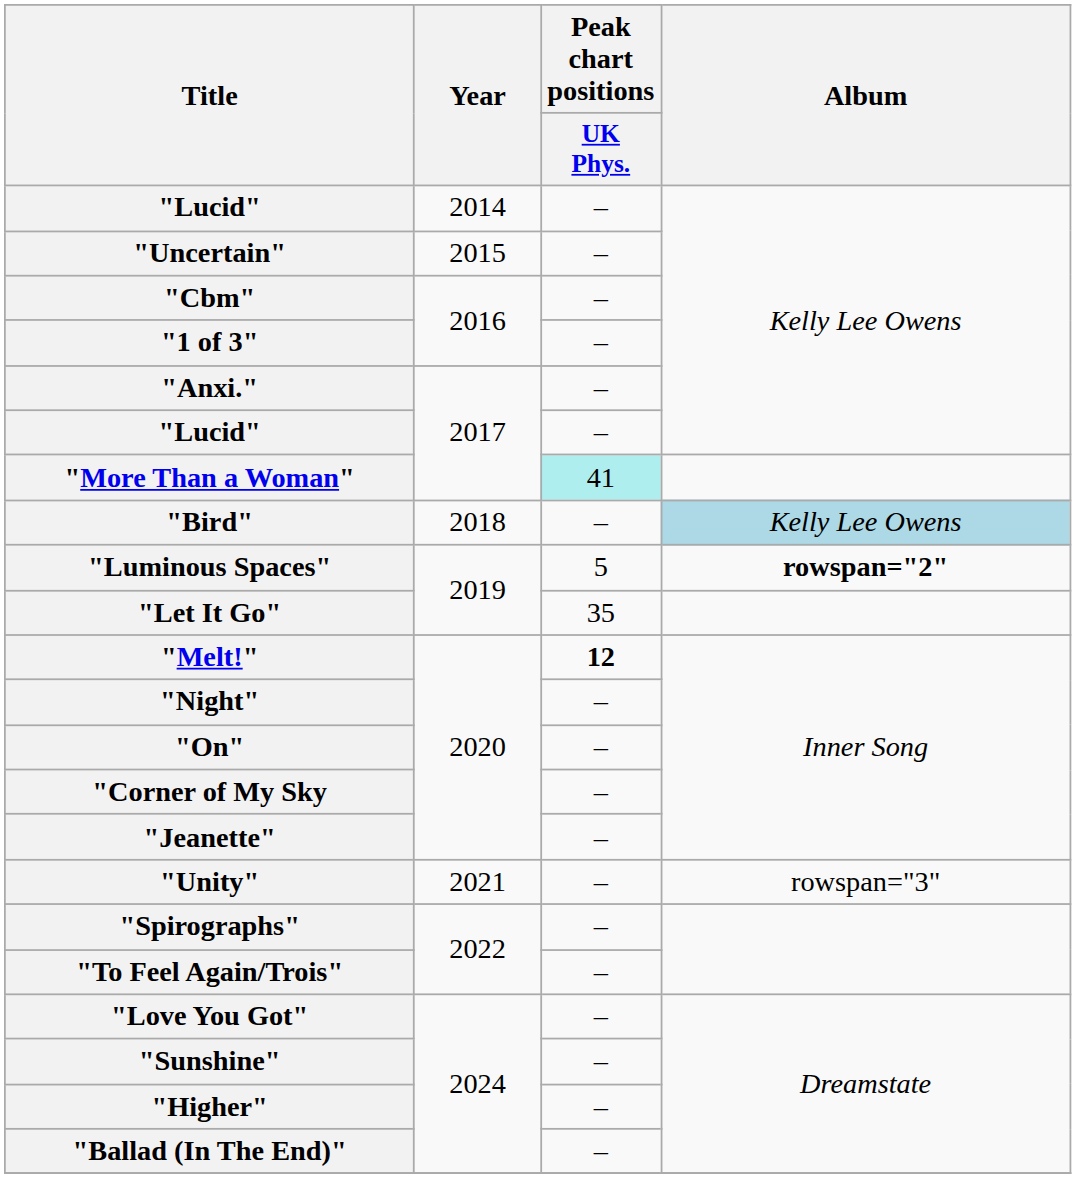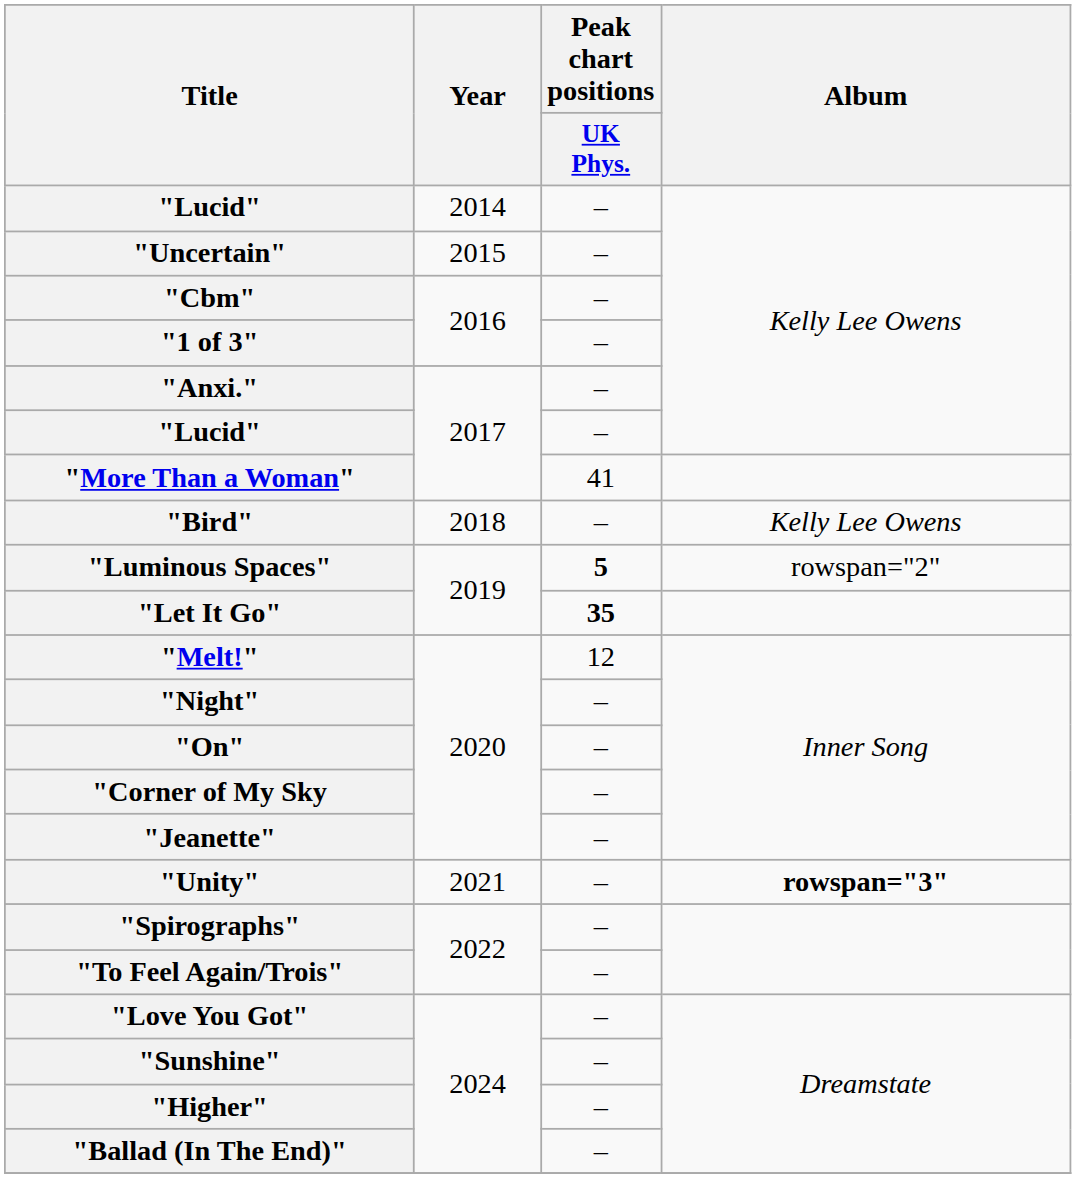(601, 477) paleturquoise background -> (601, 477) no background
(866, 522) lightblue background -> (866, 522) no background
(601, 567) normal -> (601, 567) bold
(866, 567) bold -> (866, 567) normal
(601, 611) normal -> (601, 611) bold
(601, 656) bold -> (601, 656) normal
(866, 881) normal -> (866, 881) bold
